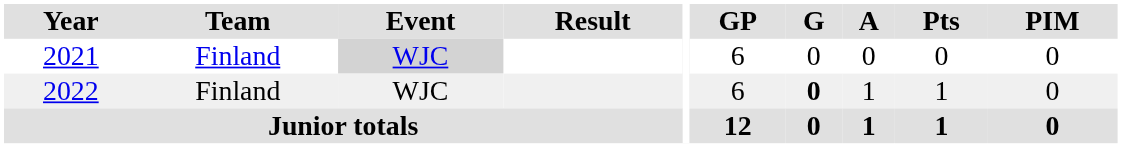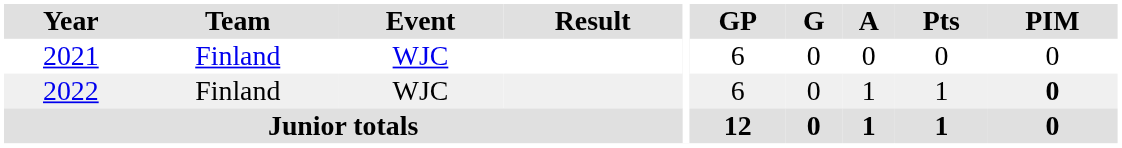(420, 55) lightgrey background -> (420, 55) no background
(814, 90) bold -> (814, 90) normal
(1052, 90) normal -> (1052, 90) bold
